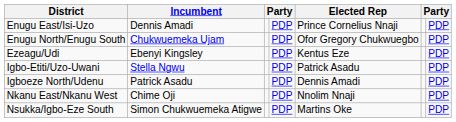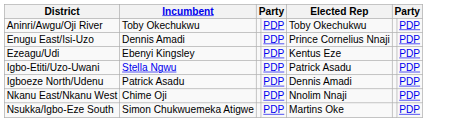+ row: (55, 25)
- row: (66, 39)
